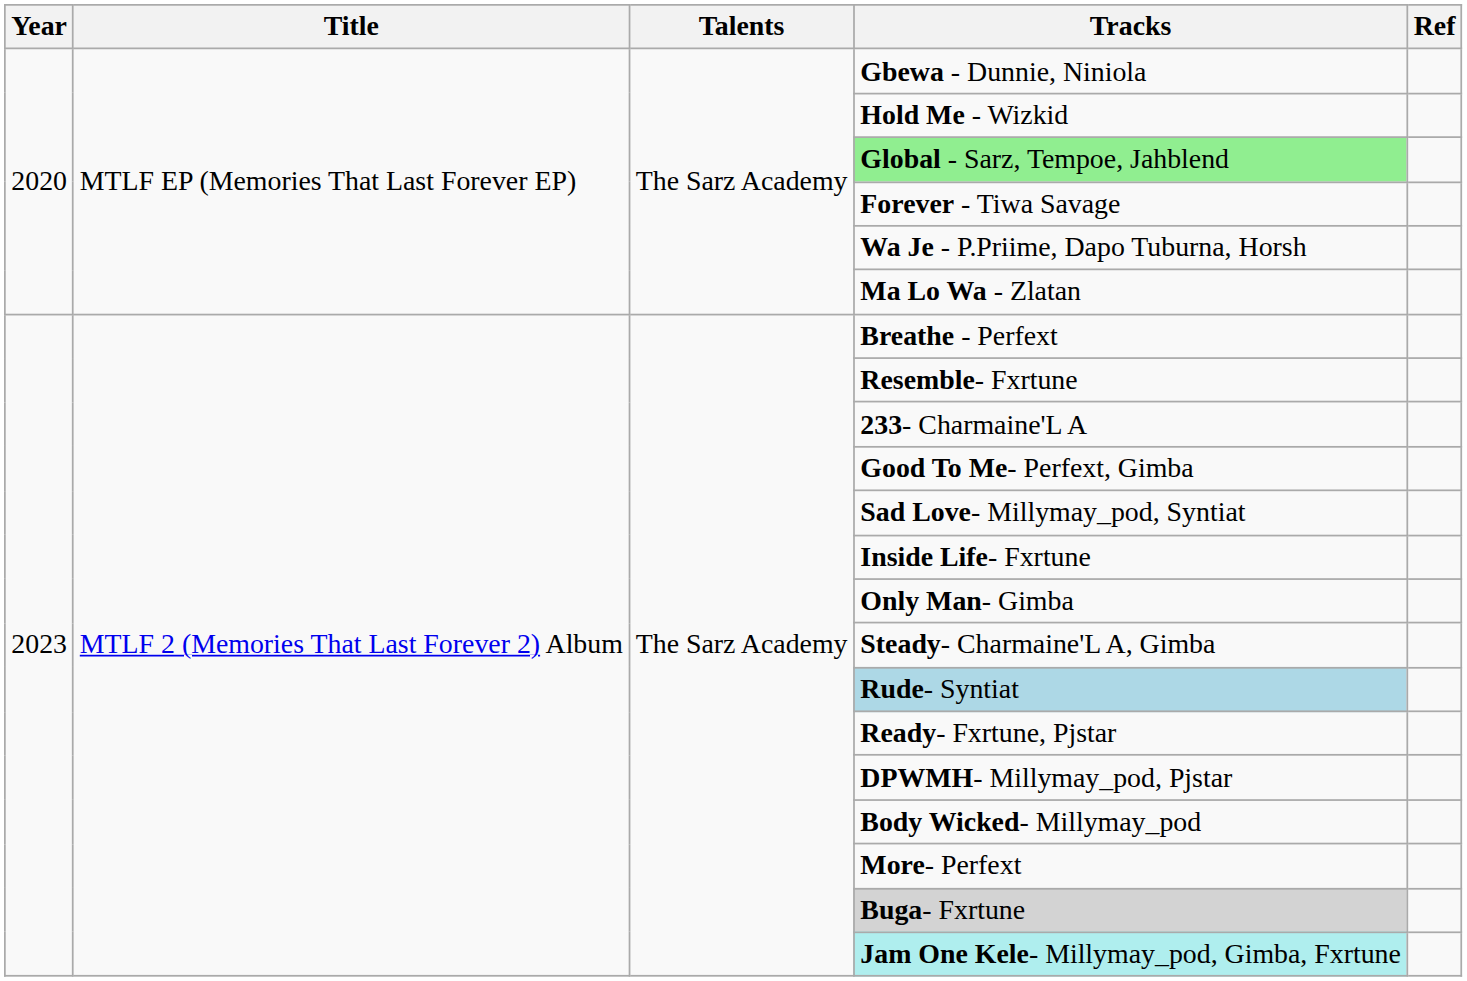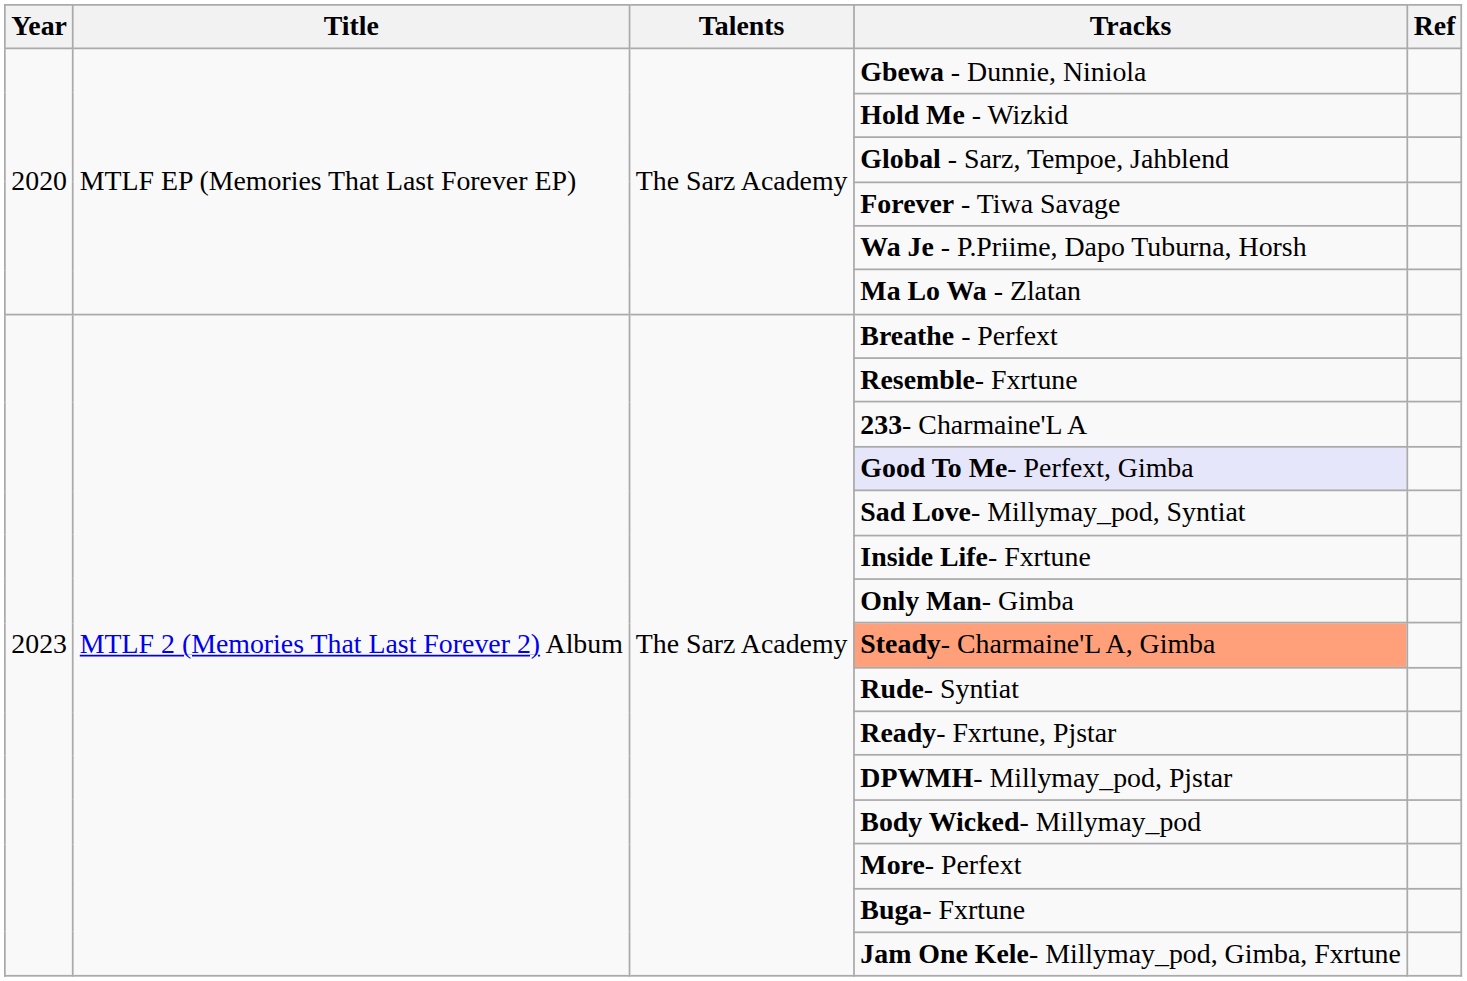(1045, 159) lightgreen background -> (1045, 159) no background
(1027, 468) no background -> (1027, 468) lavender background
(1038, 644) no background -> (1038, 644) lightsalmon background
(940, 688) lightblue background -> (940, 688) no background
(943, 909) lightgrey background -> (943, 909) no background
(1131, 953) paleturquoise background -> (1131, 953) no background
